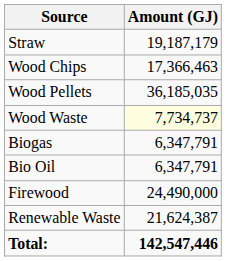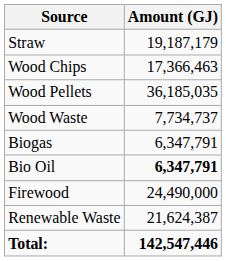(186, 117) lightyellow background -> (186, 117) no background
(186, 167) normal -> (186, 167) bold
